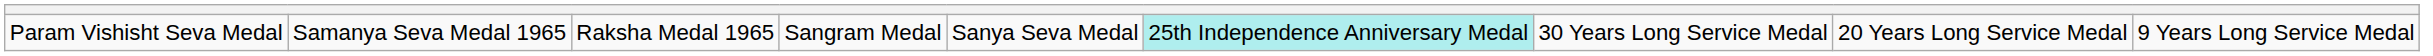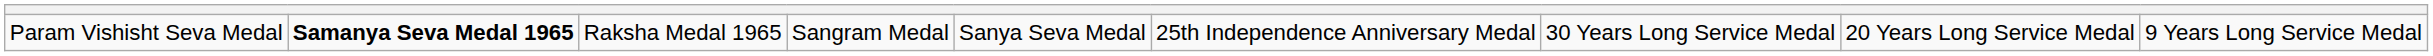(429, 32) normal -> (433, 32) bold
(1338, 32) paleturquoise background -> (1346, 32) no background
